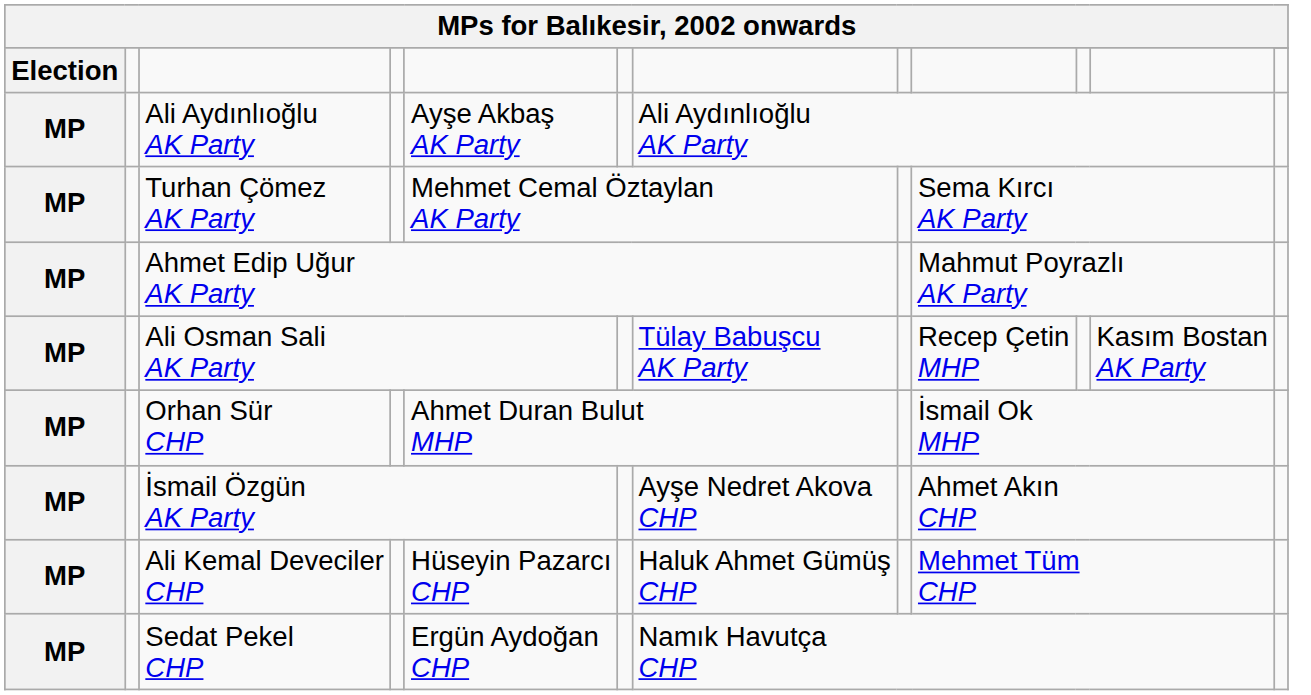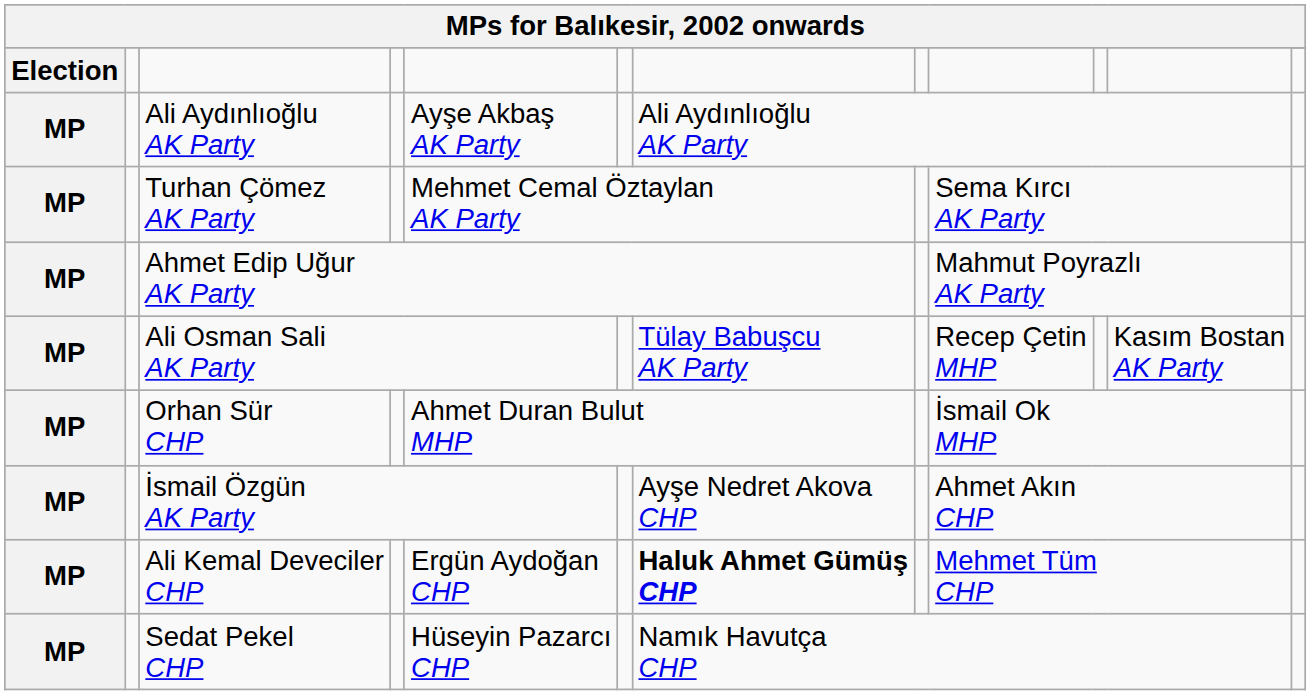(511, 576) Hüseyin Pazarcı CHP -> (505, 576) Ergün Aydoğan CHP
(765, 576) normal -> (773, 576) bold
(505, 651) Ergün Aydoğan CHP -> (511, 651) Hüseyin Pazarcı CHP
